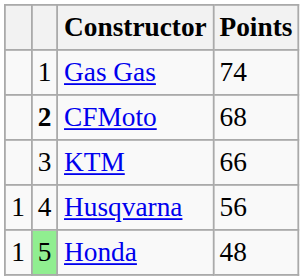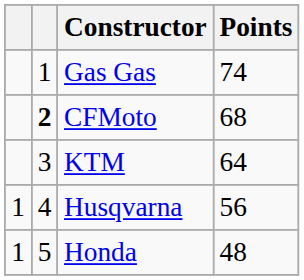(233, 162) 66 -> (233, 162) 64
(44, 252) lightgreen background -> (44, 252) no background
